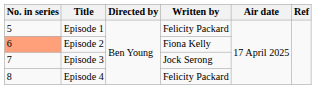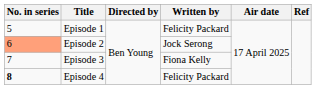(187, 44) Fiona Kelly -> (188, 44) Jock Serong
(188, 60) Jock Serong -> (187, 60) Fiona Kelly
(9, 76) normal -> (9, 76) bold
